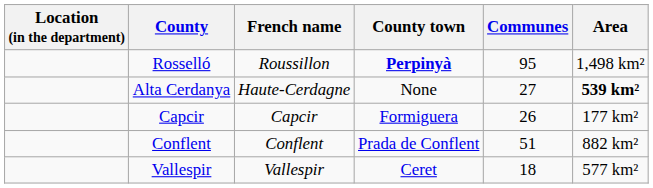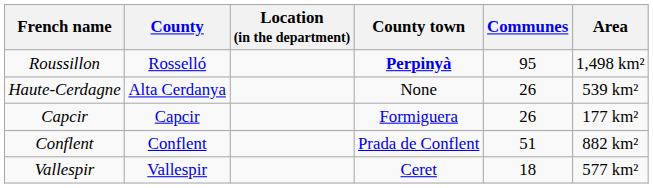columns swapped: (67, 27) <-> (294, 27)
(528, 90) 27 -> (528, 90) 26
(610, 90) bold -> (610, 90) normal
